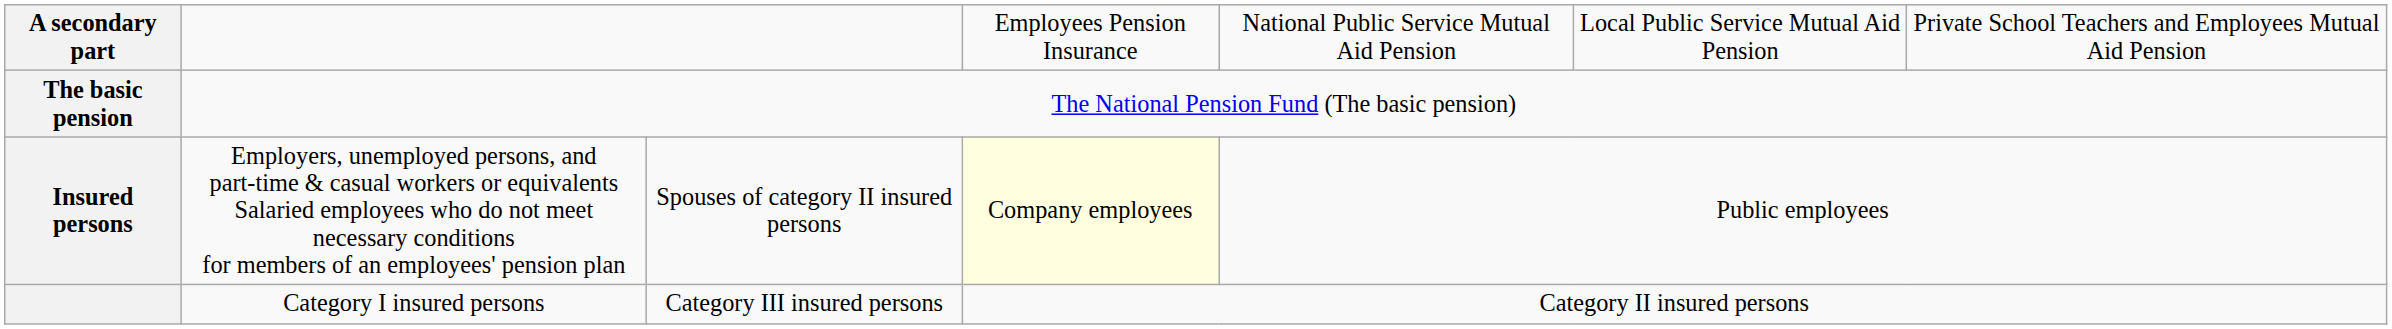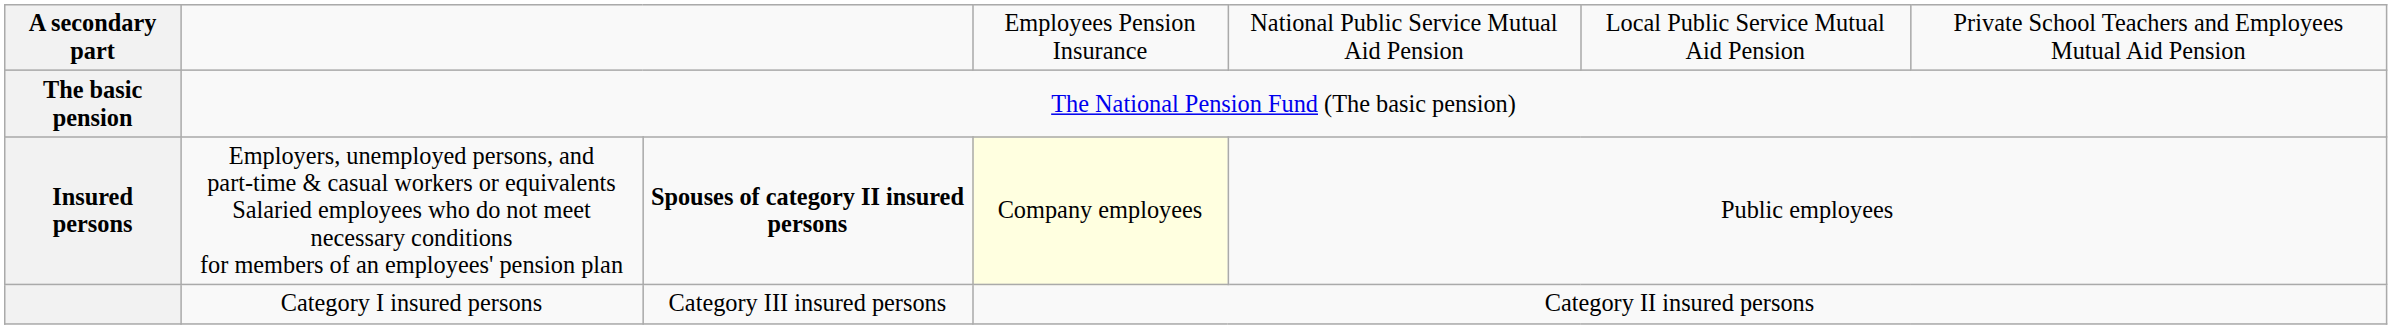(804, 210) normal -> (807, 210) bold
